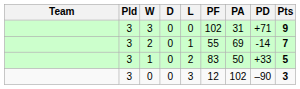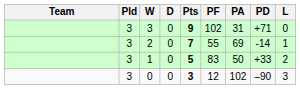columns swapped: (191, 12) <-> (285, 12)
